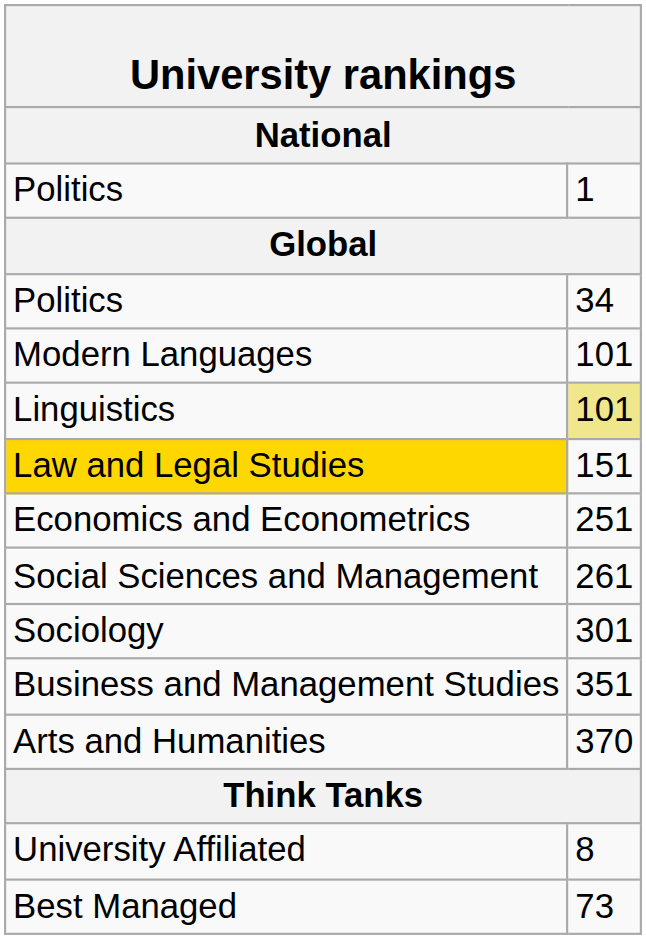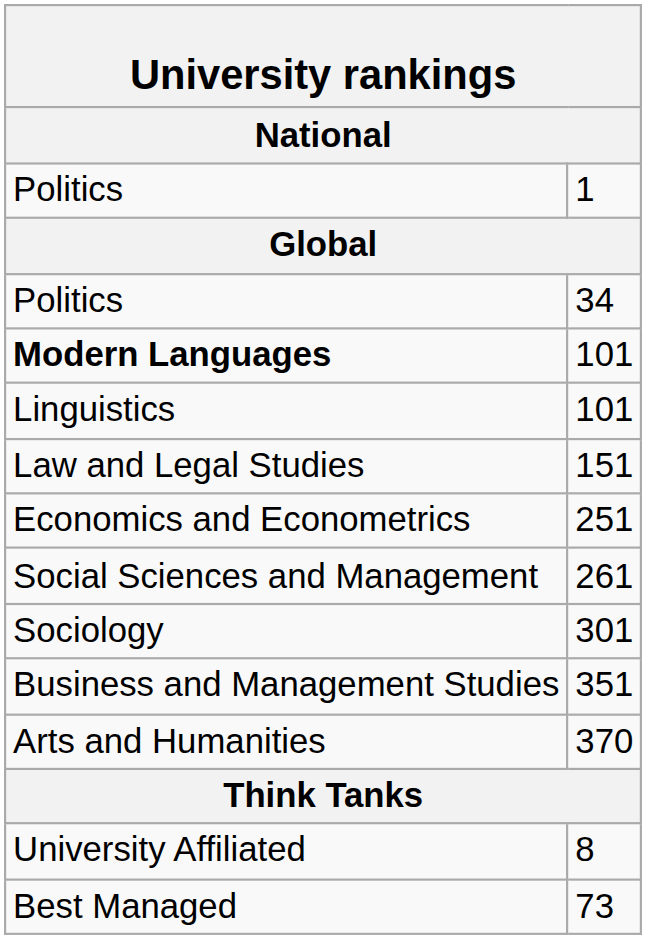(163, 355) normal -> (172, 355) bold
(604, 410) khaki background -> (604, 410) no background
(189, 465) gold background -> (189, 465) no background
